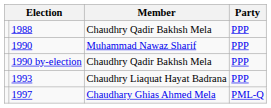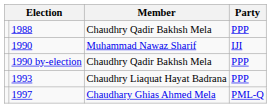(240, 45) PPP -> (237, 45) IJI
